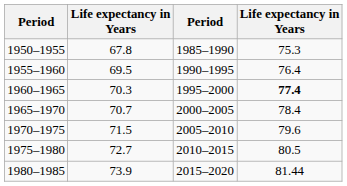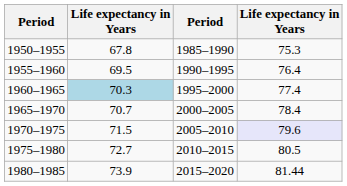(121, 89) no background -> (121, 89) lightblue background
(290, 89) bold -> (290, 89) normal
(290, 130) no background -> (290, 130) lavender background
